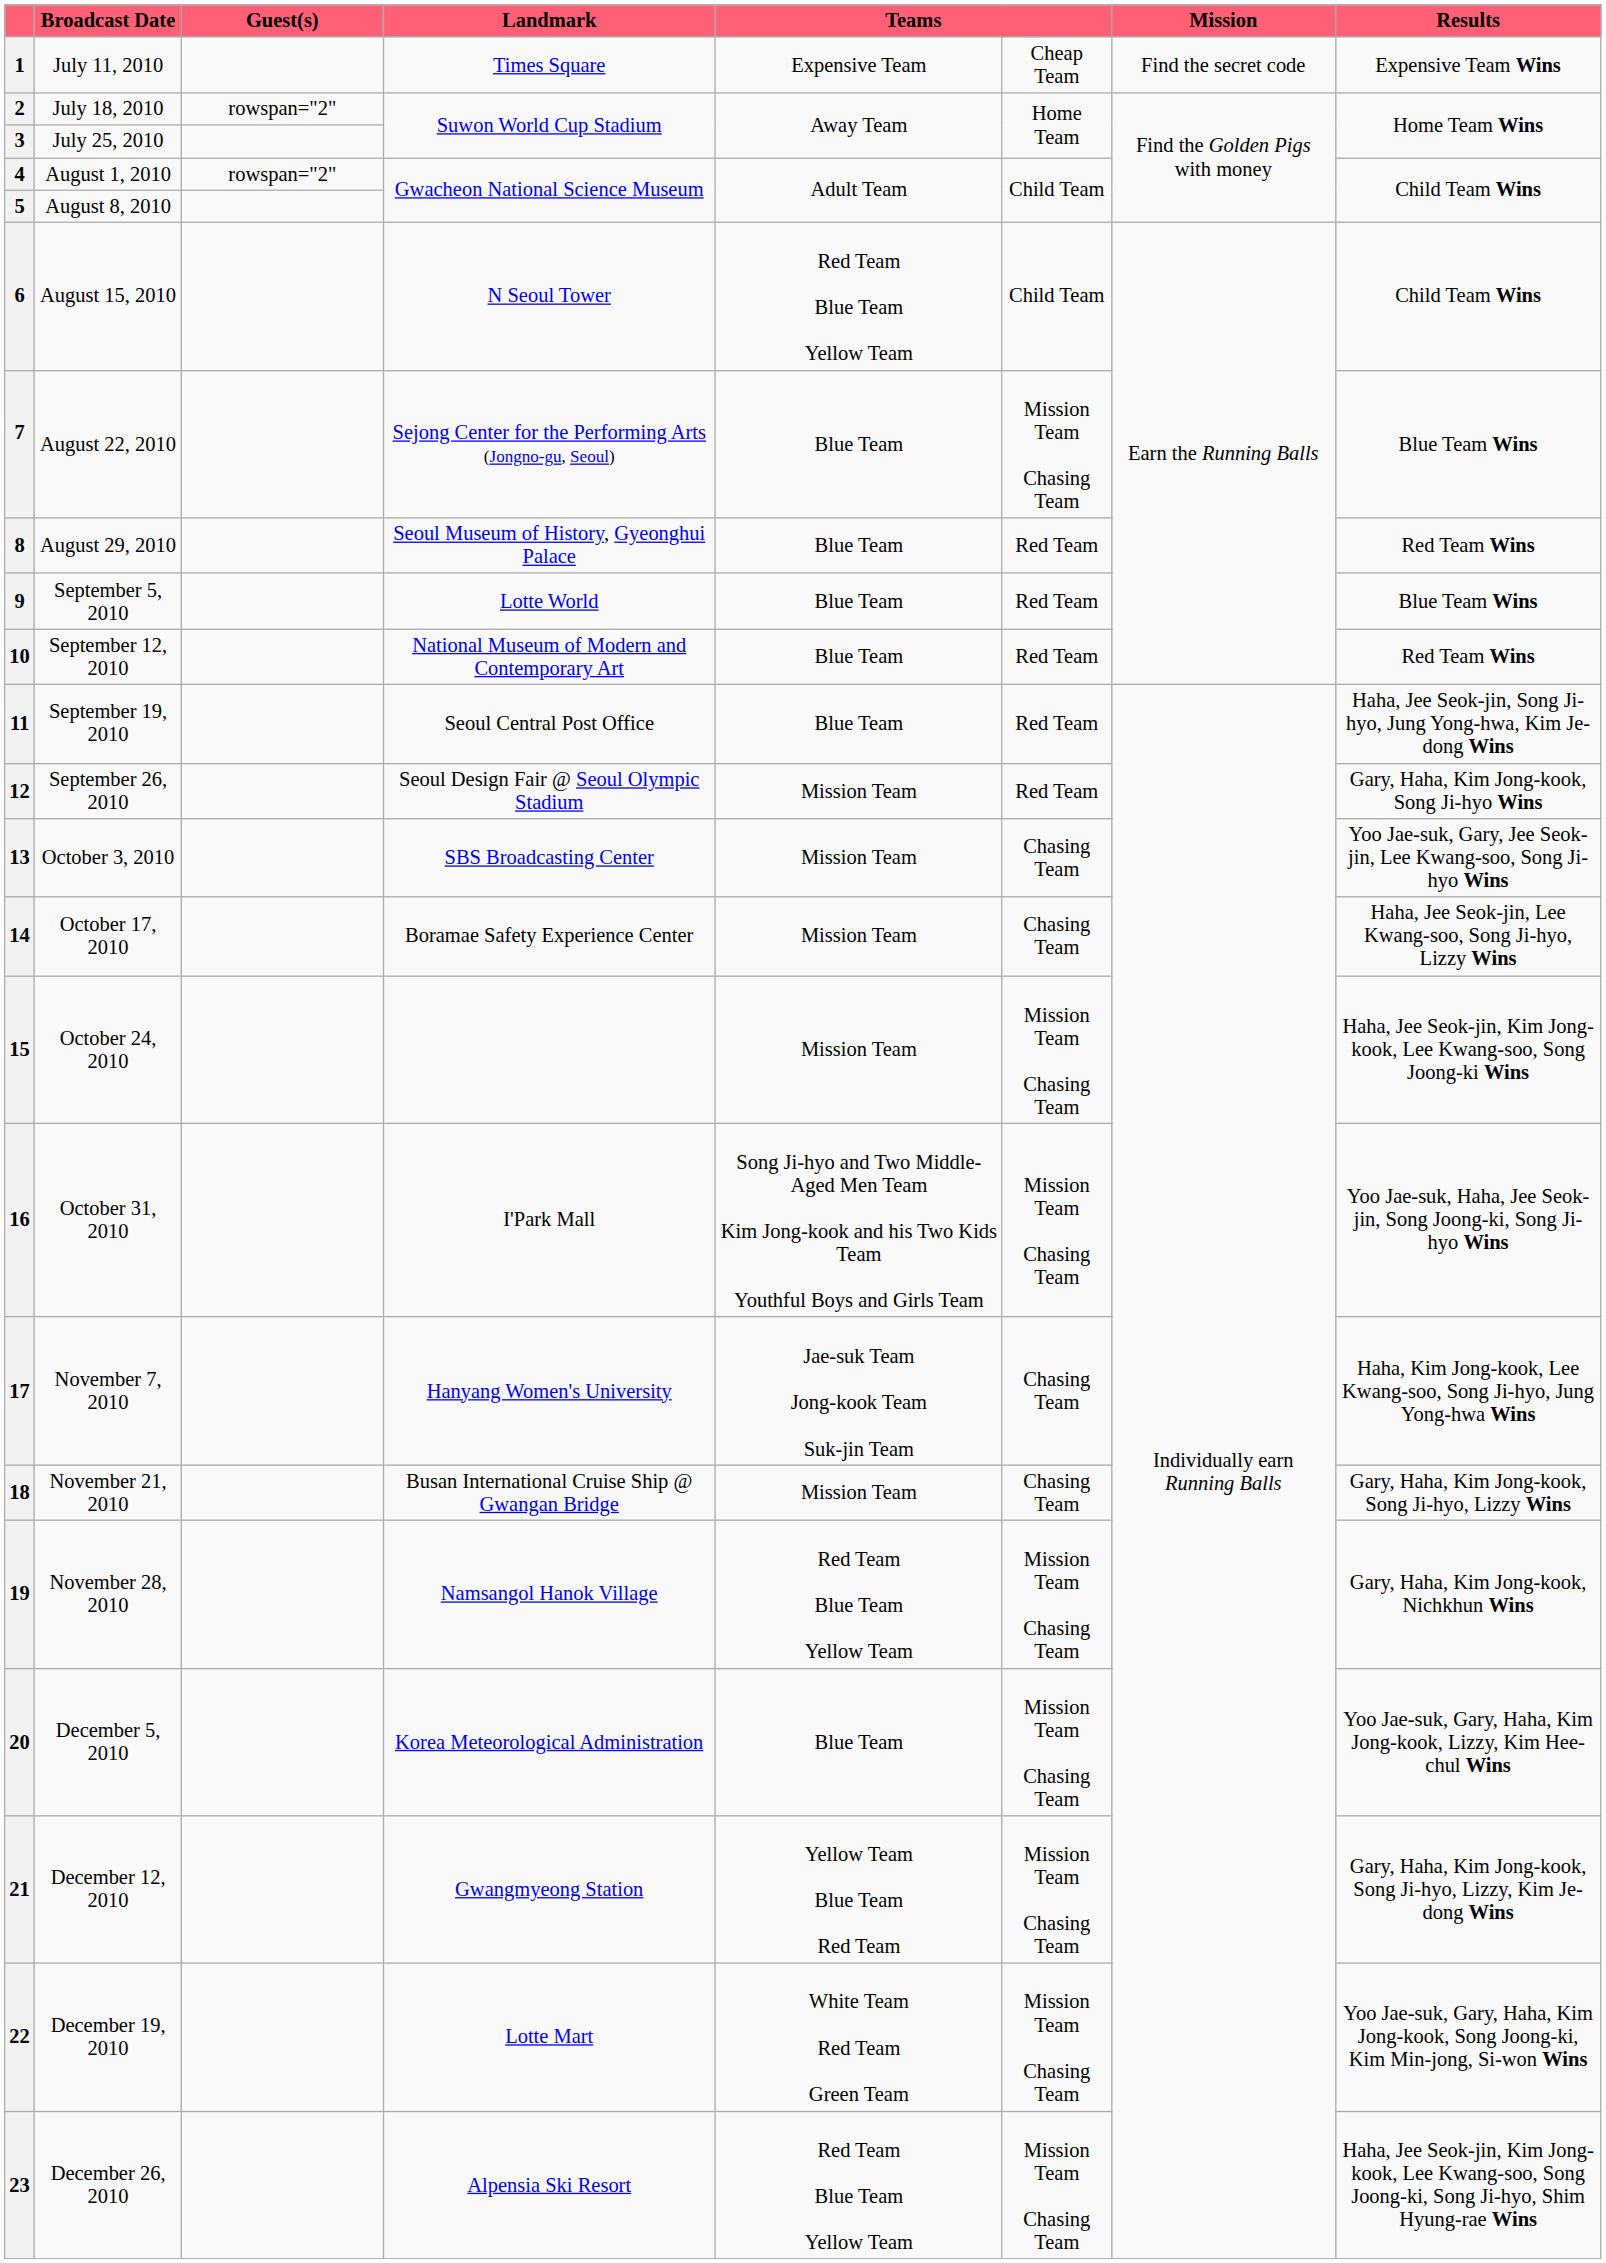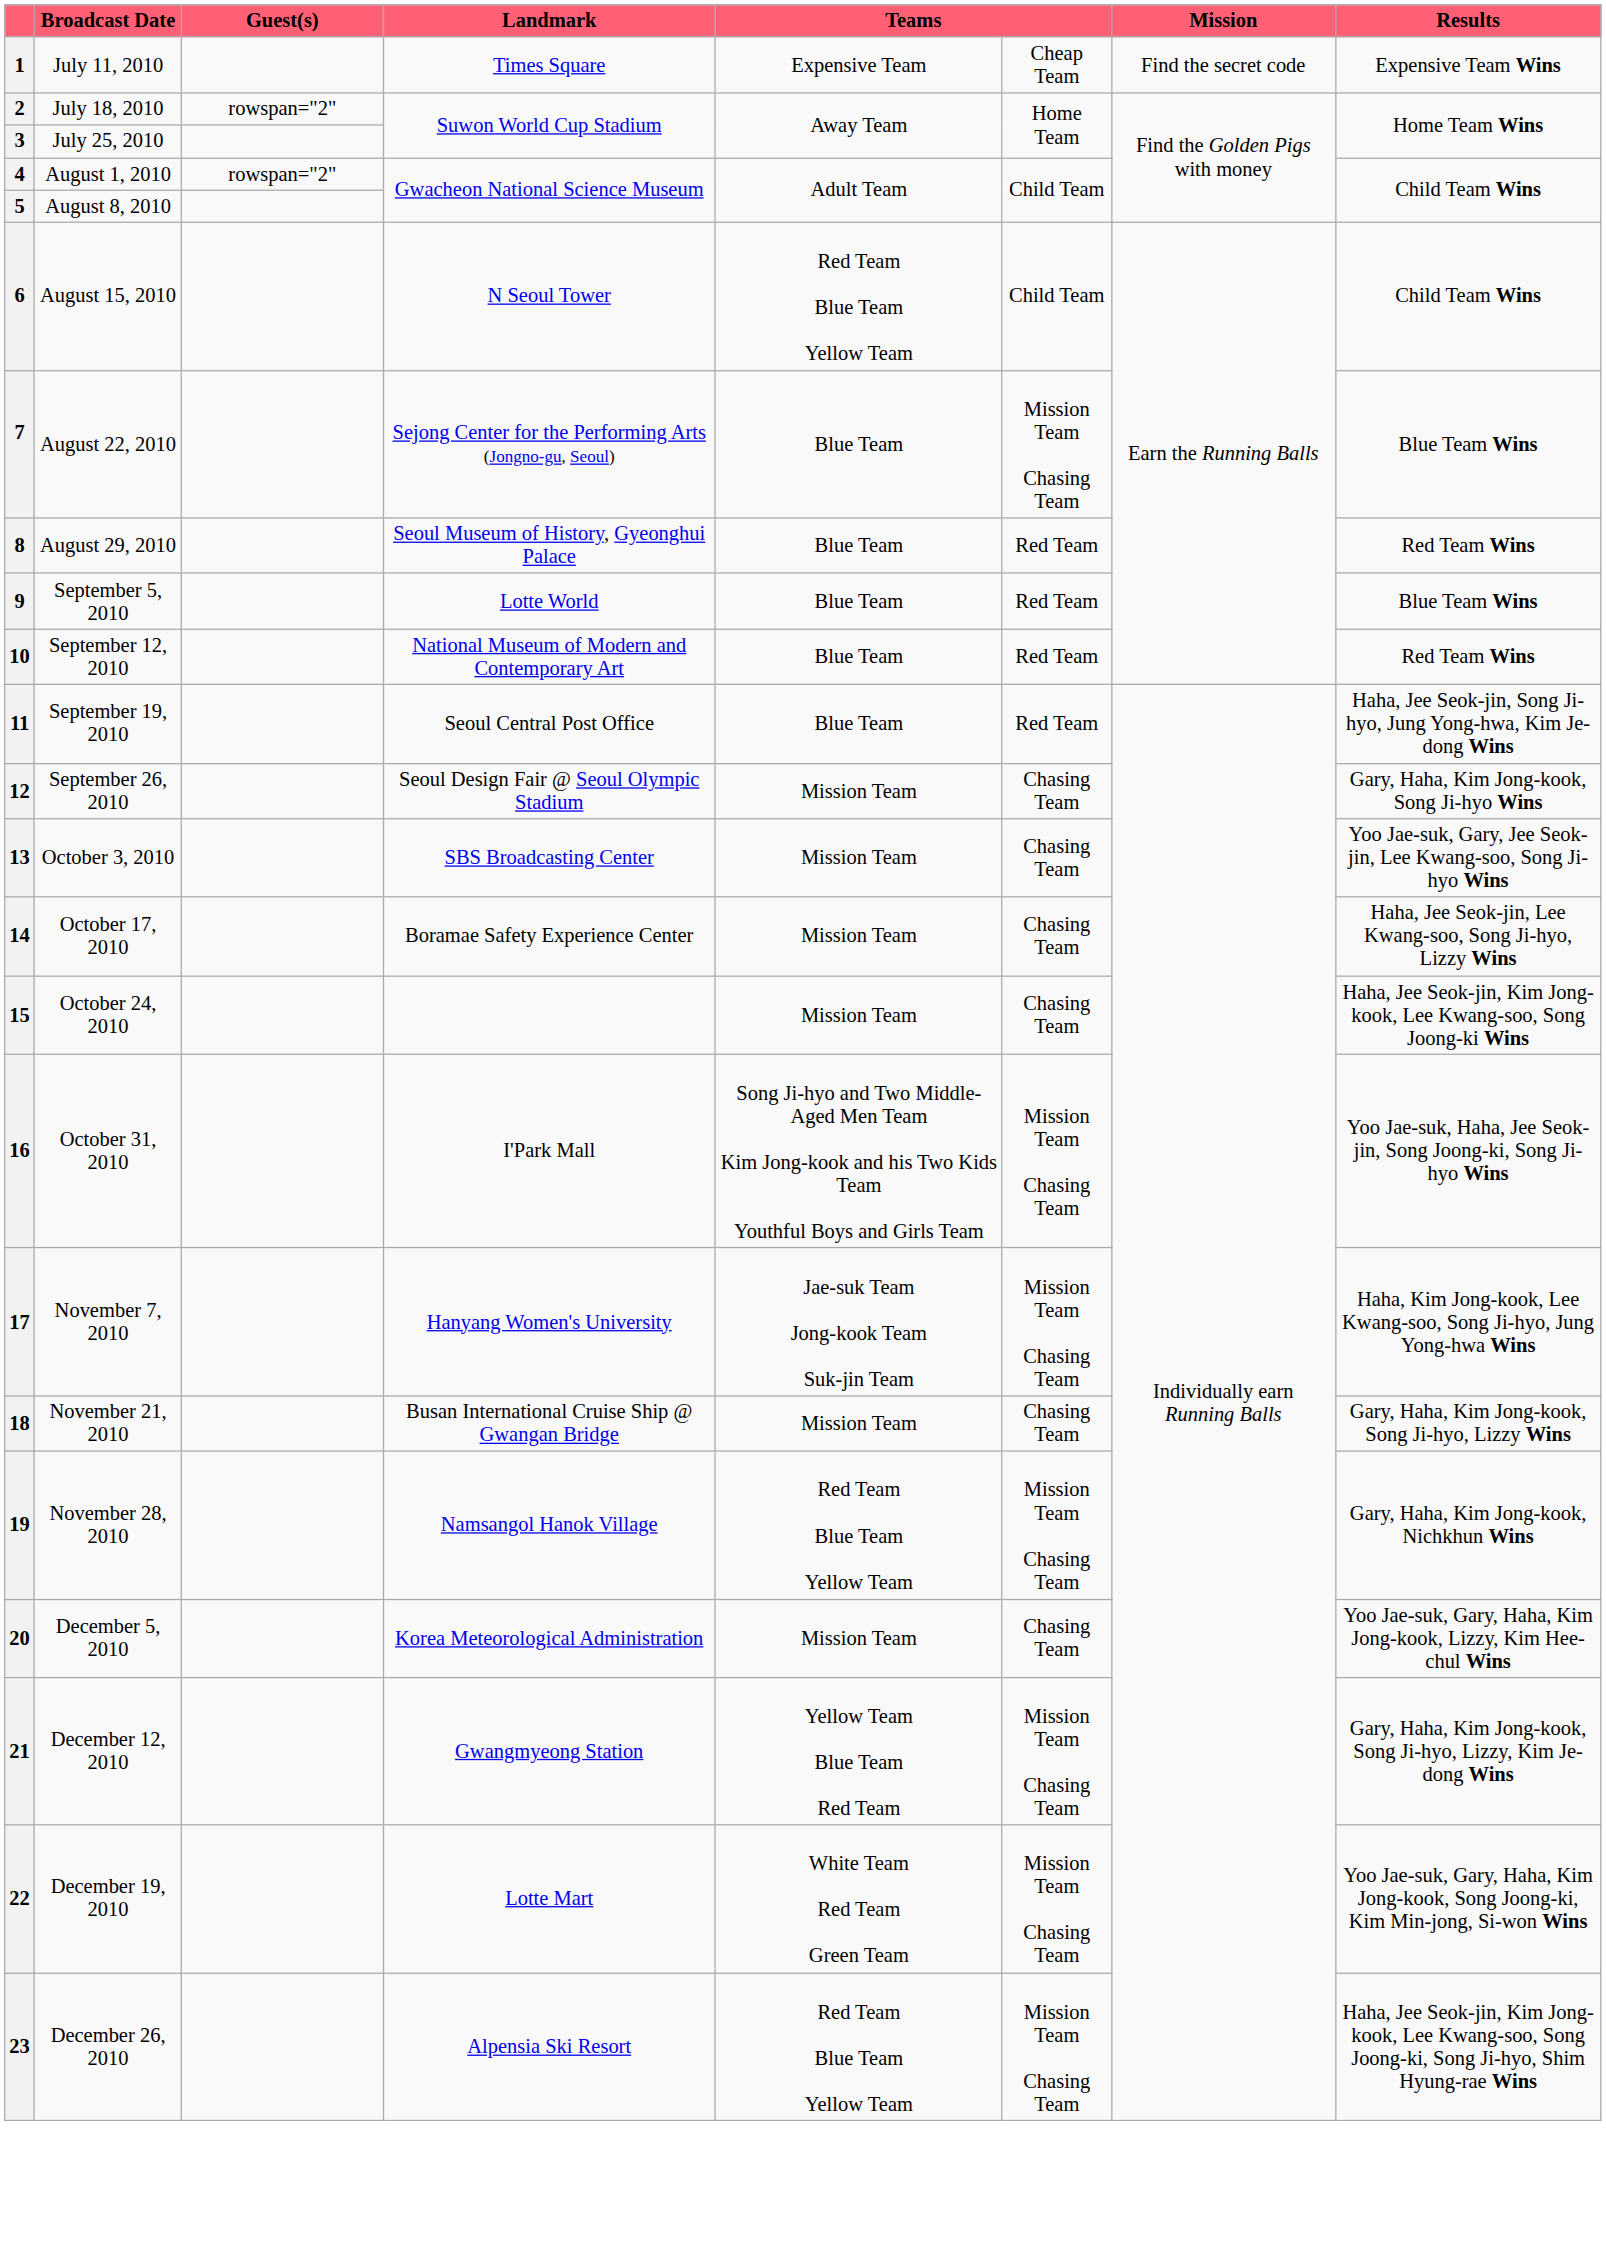(1057, 790) Red Team -> (1057, 790) Chasing Team
(1057, 1060) Mission Team Chasing Team -> (1057, 1014) Chasing Team
(1057, 1390) Chasing Team -> (1057, 1333) Mission Team Chasing Team
(859, 1741) Blue Team -> (859, 1638) Mission Team
(1057, 1753) Mission Team Chasing Team -> (1057, 1638) Chasing Team
